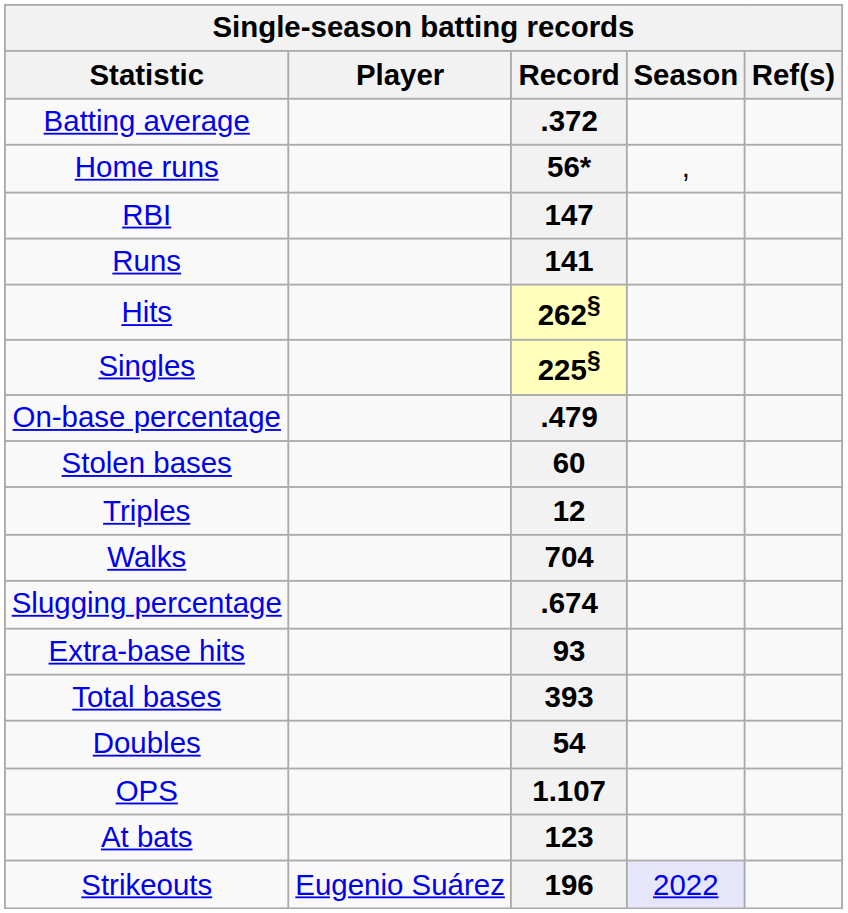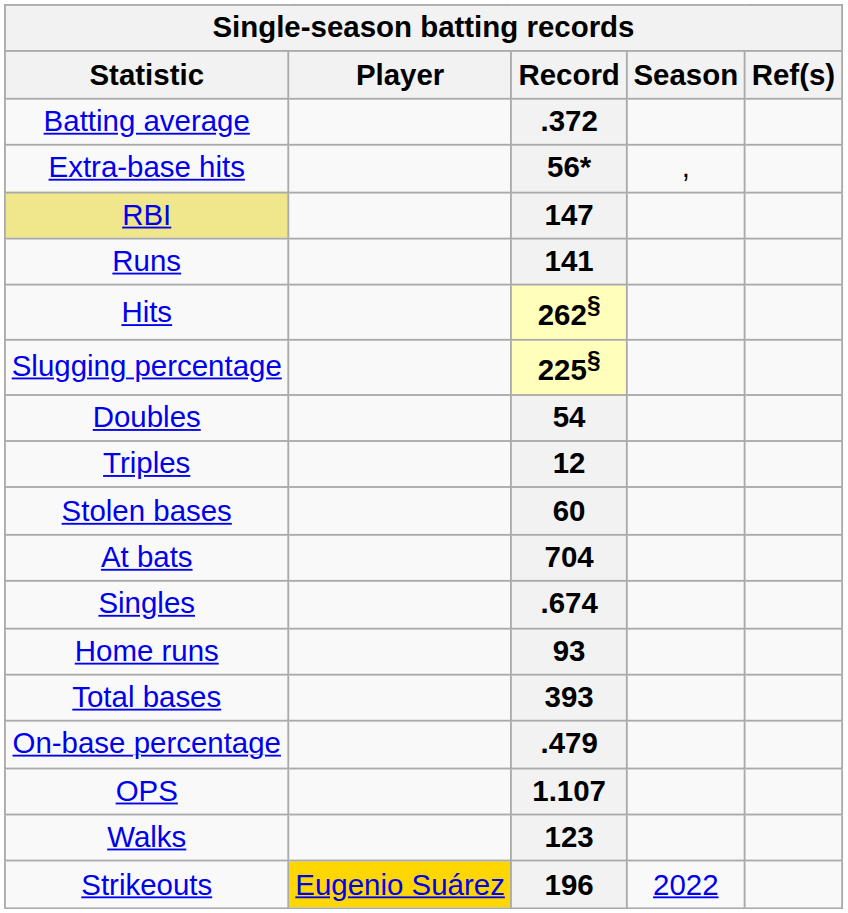(147, 167) Home runs -> (147, 167) Extra-base hits
(147, 214) no background -> (147, 214) khaki background
(147, 366) Singles -> (147, 366) Slugging percentage
rows swapped: (569, 744) <-> (569, 417)
rows swapped: (569, 510) <-> (569, 463)
(147, 557) Walks -> (147, 557) At bats
(147, 604) Slugging percentage -> (147, 604) Singles
(147, 650) Extra-base hits -> (147, 650) Home runs
(147, 837) At bats -> (147, 837) Walks
(400, 884) no background -> (400, 884) gold background
(686, 884) lavender background -> (686, 884) no background
